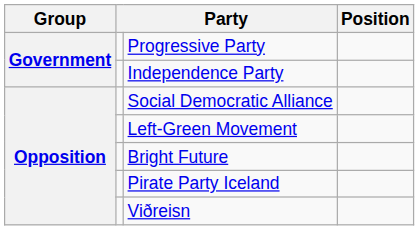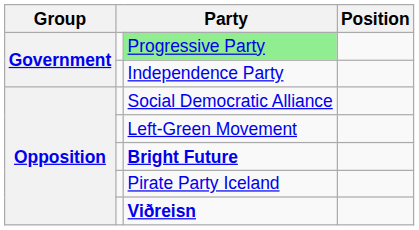(196, 46) no background -> (196, 46) lightgreen background
(178, 156) normal -> (183, 156) bold
(159, 211) normal -> (162, 211) bold
